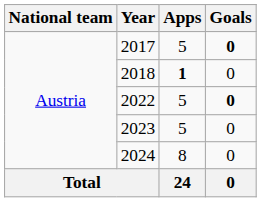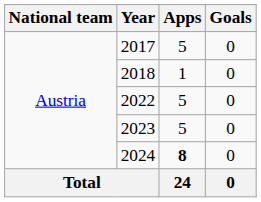(231, 45) bold -> (231, 45) normal
(182, 73) bold -> (182, 73) normal
(231, 100) bold -> (231, 100) normal
(182, 155) normal -> (182, 155) bold
